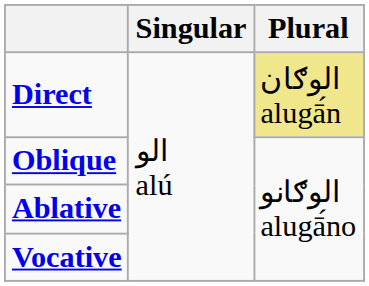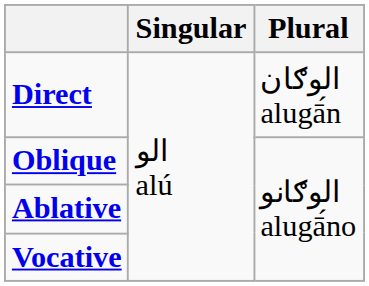(301, 95) khaki background -> (301, 95) no background
